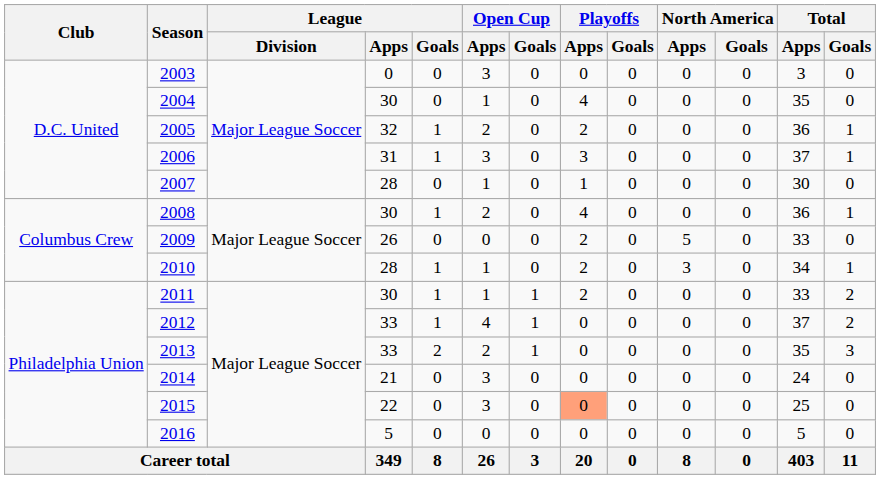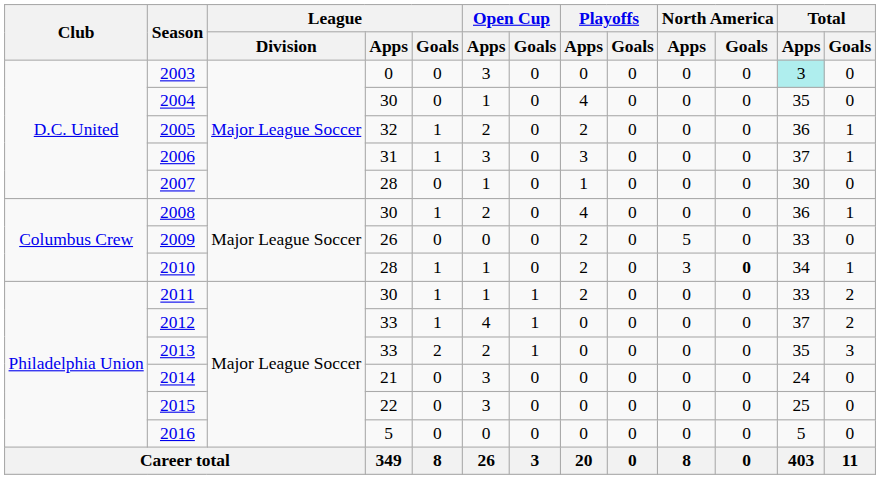(801, 73) no background -> (801, 73) paleturquoise background
(747, 267) normal -> (747, 267) bold
(584, 405) lightsalmon background -> (584, 405) no background
